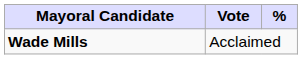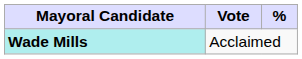(48, 41) no background -> (48, 41) paleturquoise background
